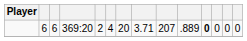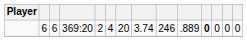(144, 28) 3.71 -> (144, 28) 3.74
(167, 28) 207 -> (167, 28) 246
